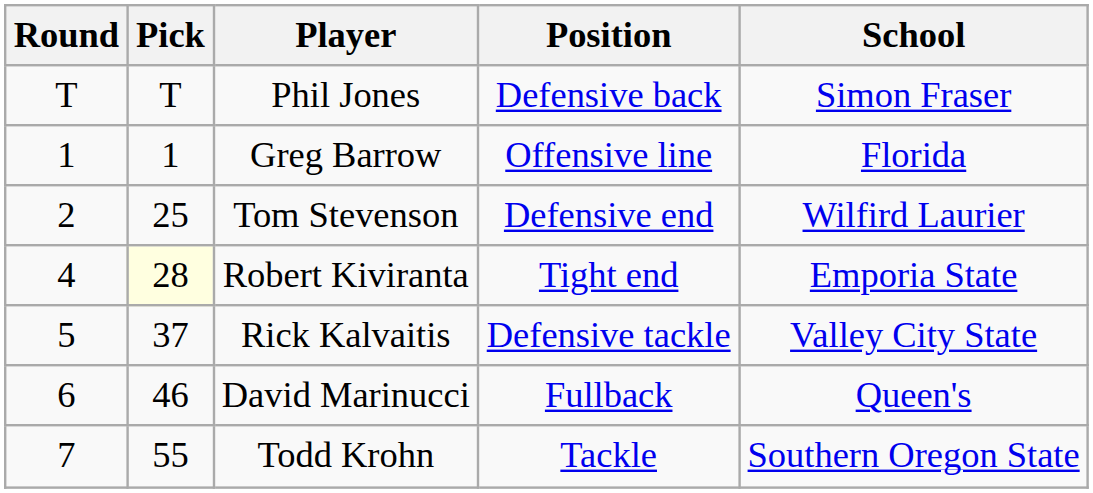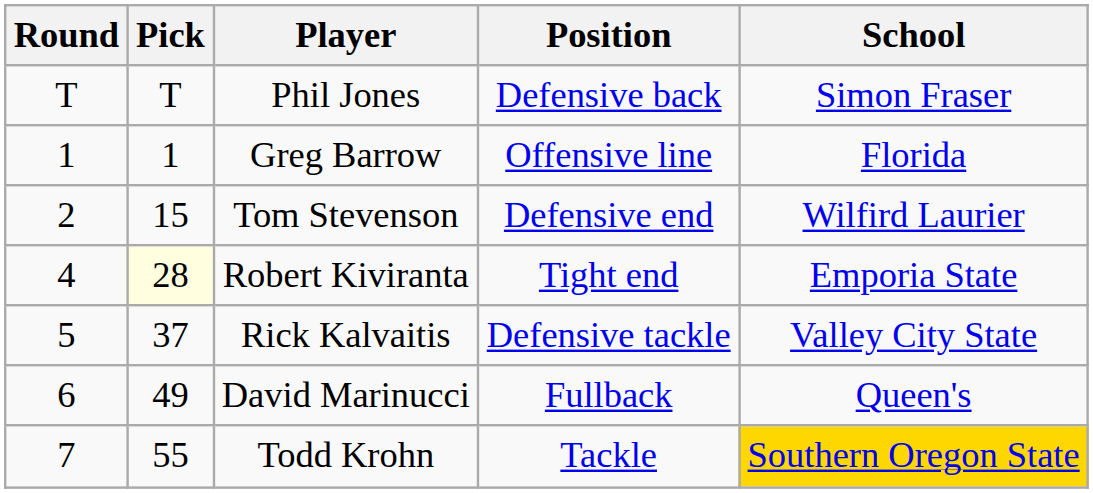(170, 215) 25 -> (170, 215) 15
(170, 395) 46 -> (170, 395) 49
(914, 455) no background -> (914, 455) gold background
